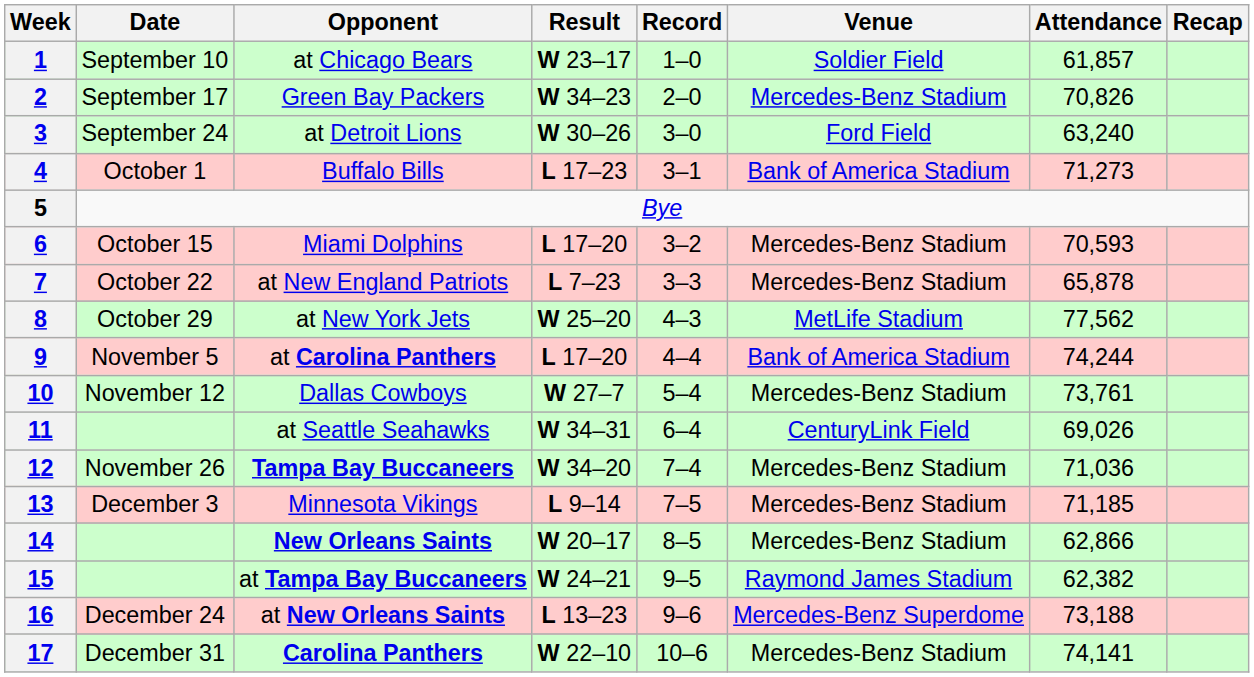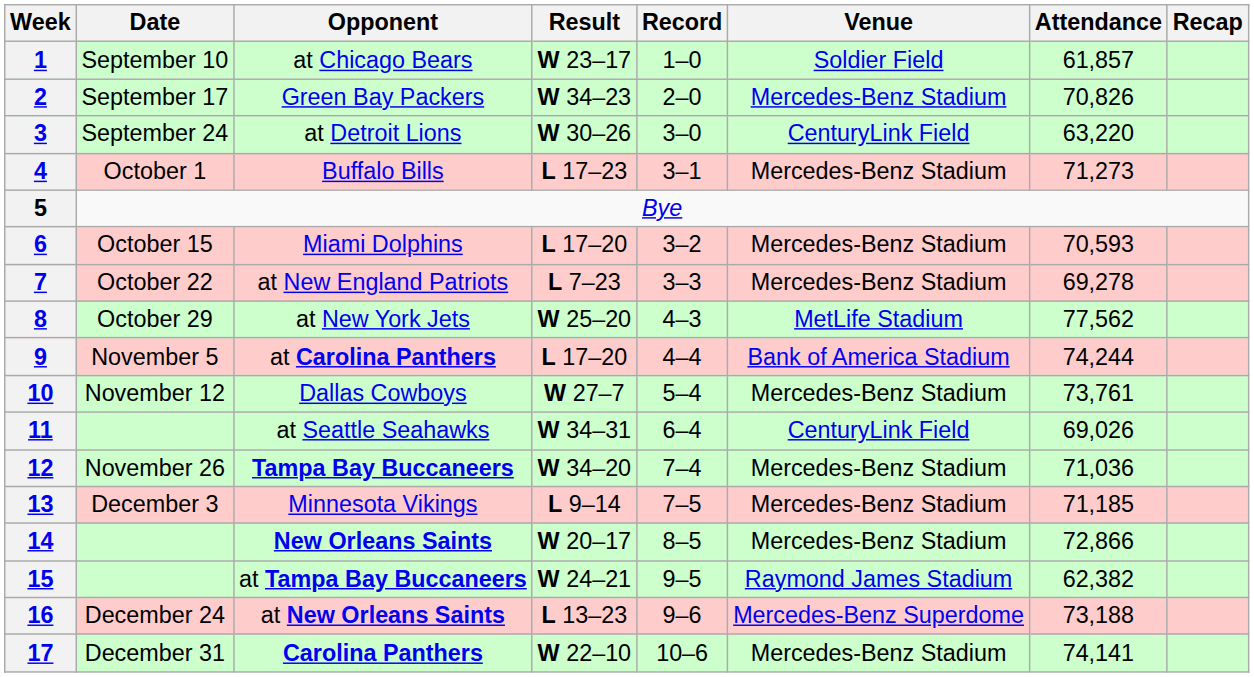(879, 134) Ford Field -> (879, 134) CenturyLink Field
(1098, 134) 63,240 -> (1098, 134) 63,220
(879, 171) Bank of America Stadium -> (879, 171) Mercedes-Benz Stadium
(1098, 282) 65,878 -> (1098, 282) 69,278
(1098, 541) 62,866 -> (1098, 541) 72,866
